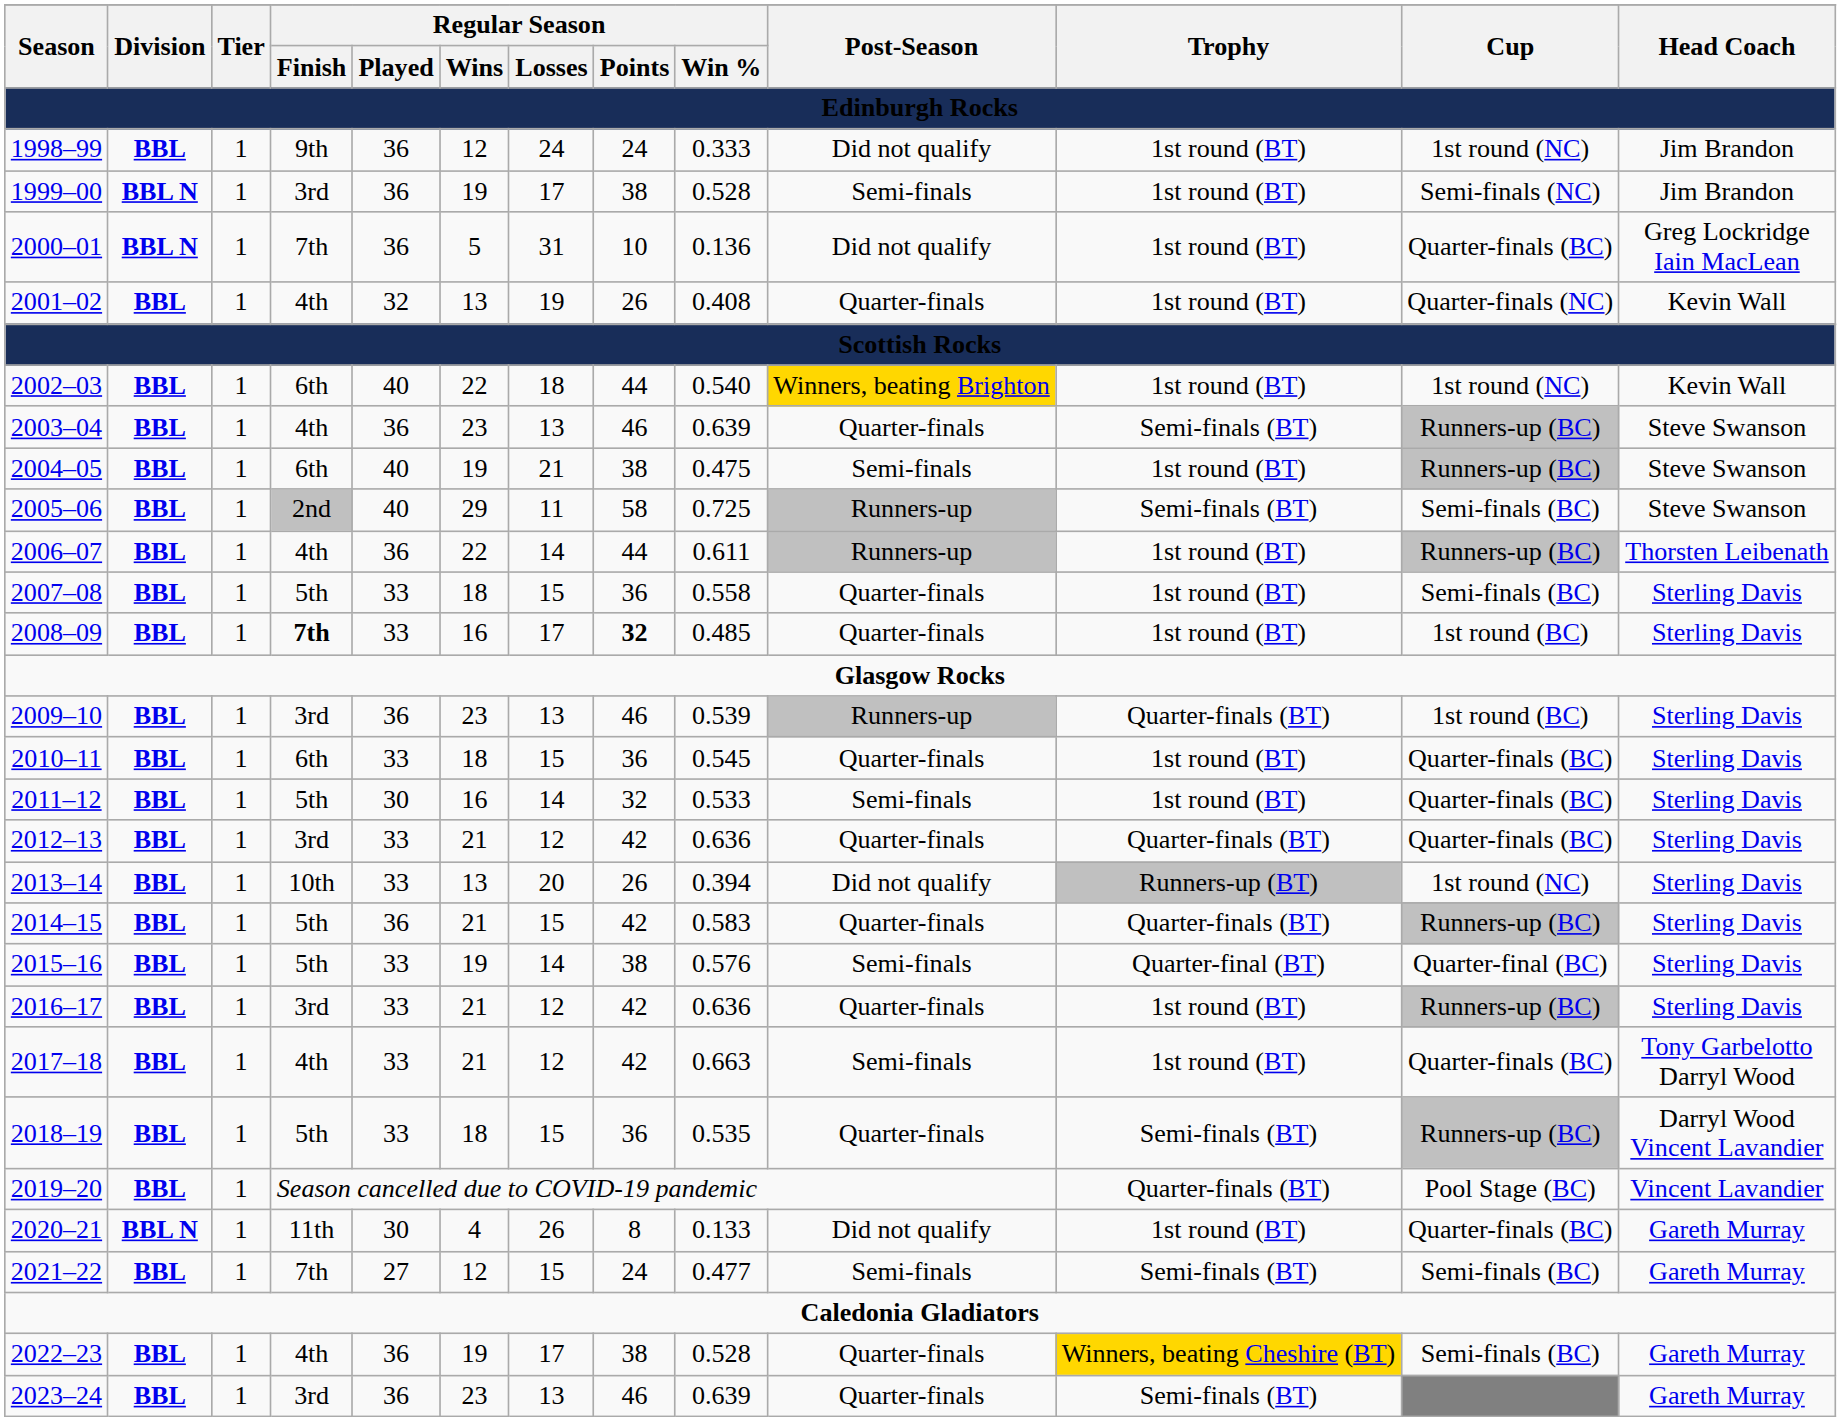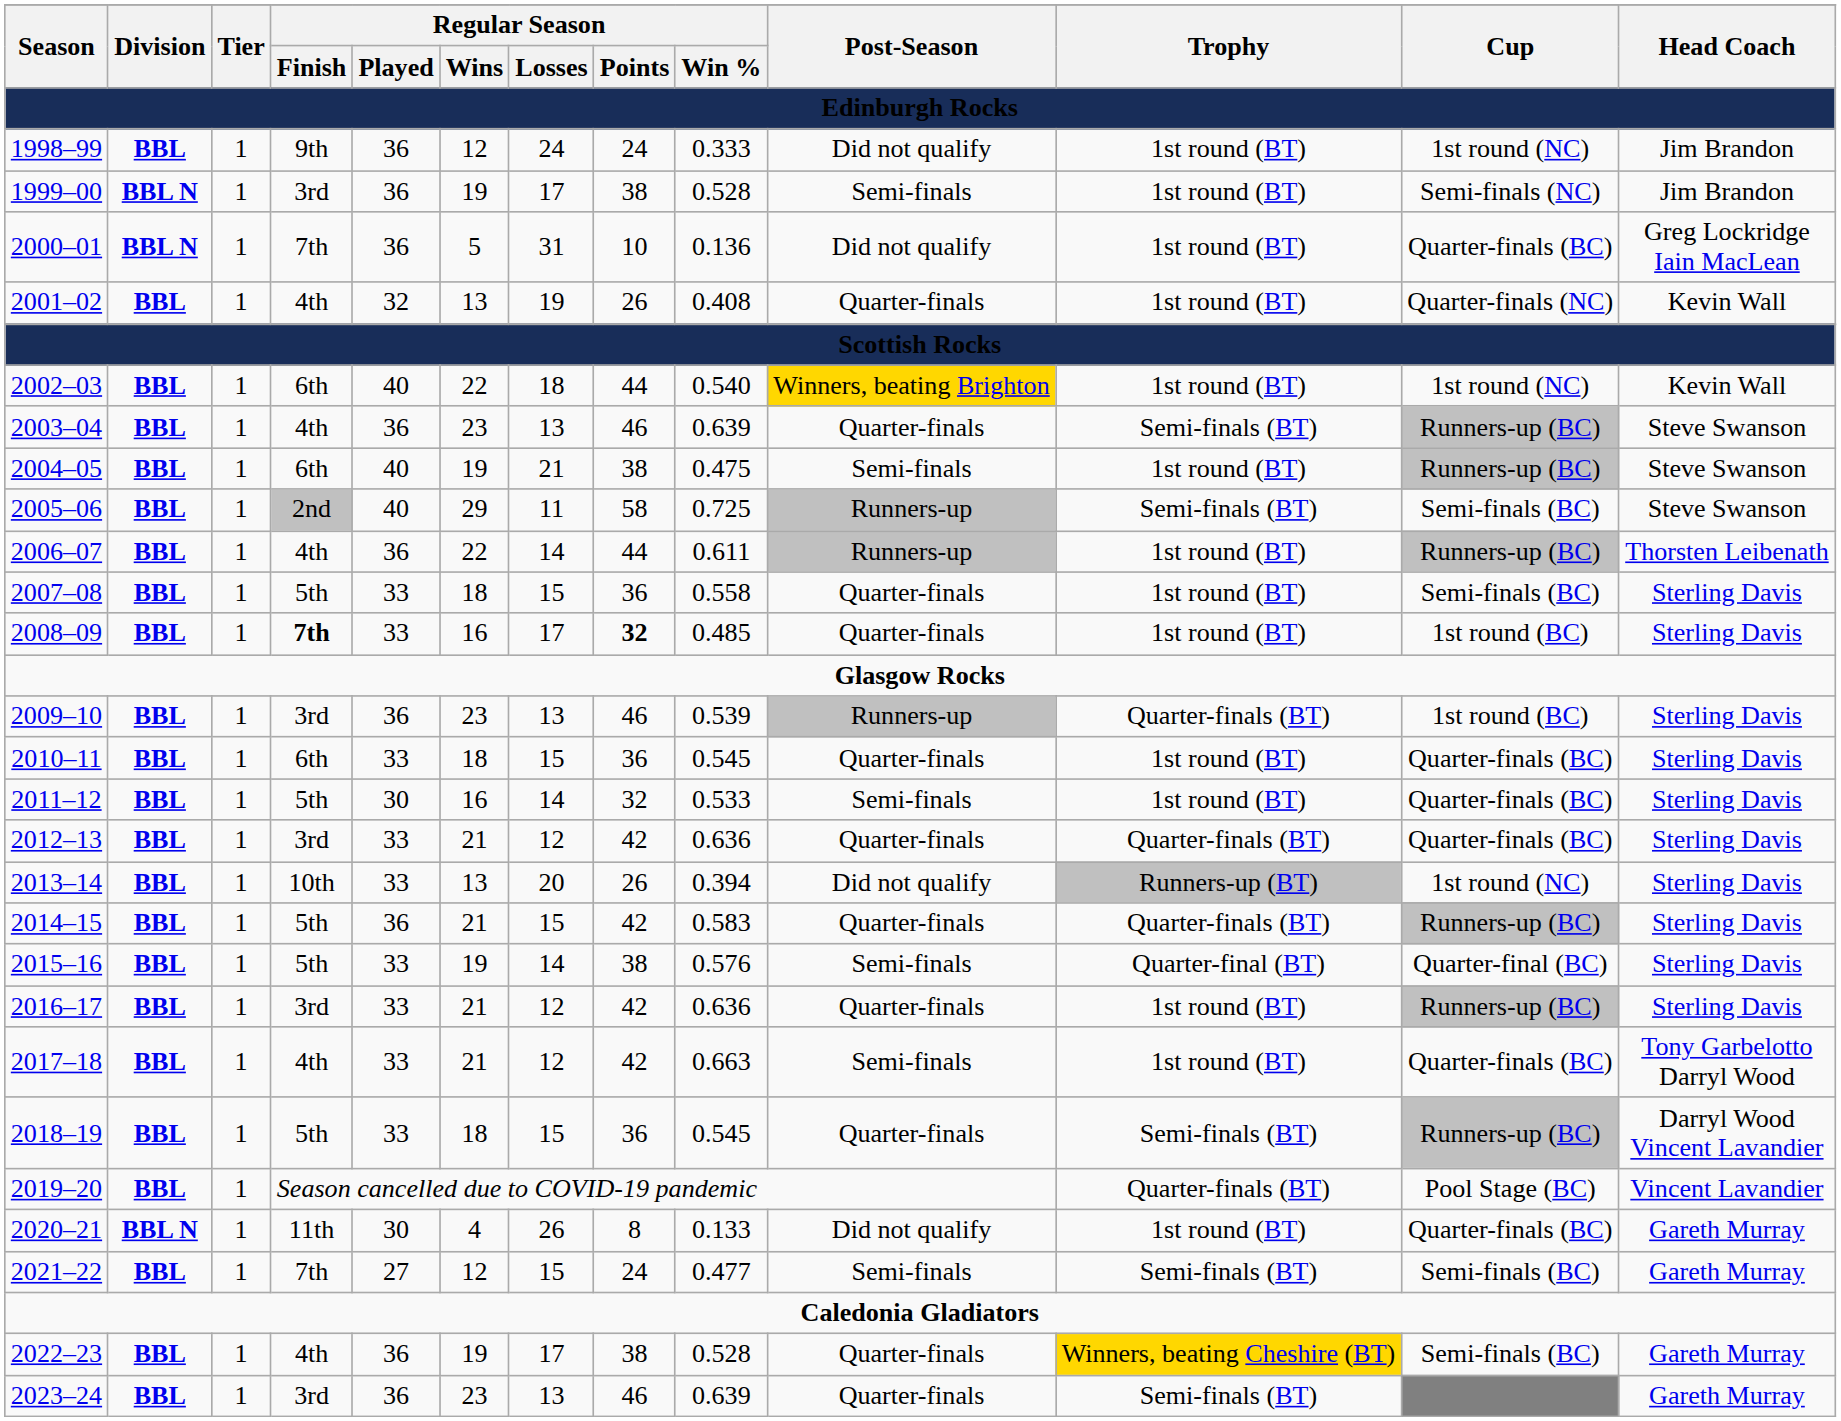(721, 1132) 0.535 -> (721, 1132) 0.545
